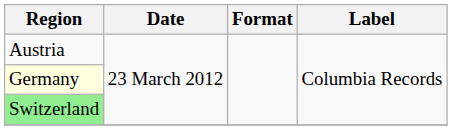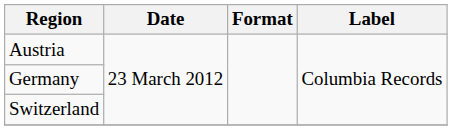(44, 79) lightyellow background -> (44, 79) no background
(54, 109) lightgreen background -> (54, 109) no background
